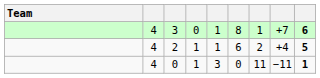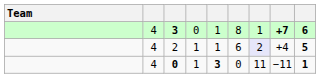(175, 30) normal -> (175, 30) bold
(282, 30) normal -> (282, 30) bold
(260, 47) no background -> (260, 47) lavender background
(175, 64) normal -> (175, 64) bold
(217, 64) normal -> (217, 64) bold
